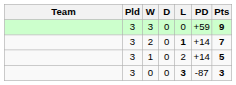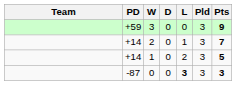columns swapped: (132, 12) <-> (202, 12)
(183, 42) bold -> (184, 42) normal
